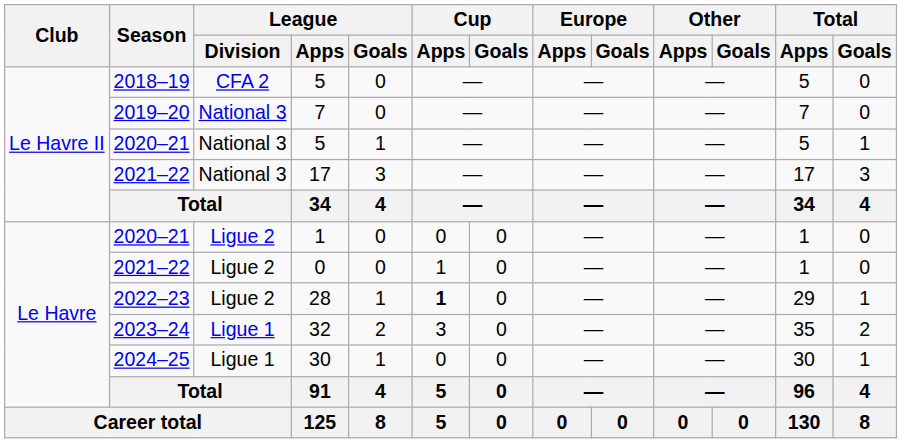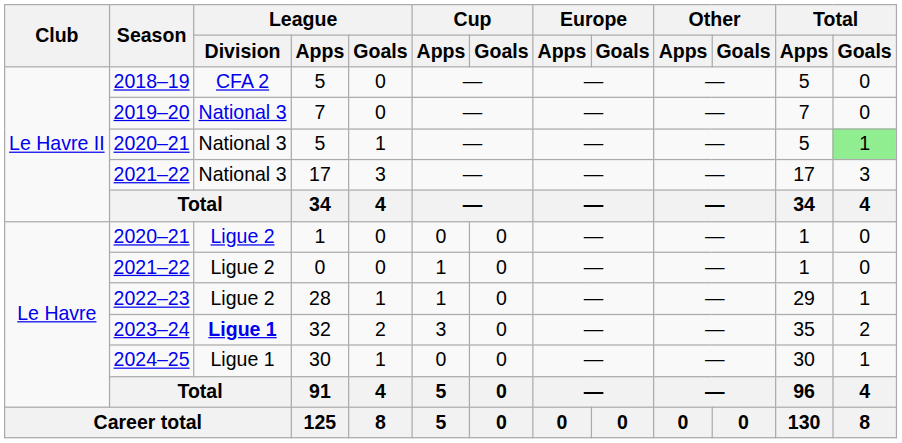(865, 143) no background -> (865, 143) lightgreen background
(441, 298) bold -> (441, 298) normal
(243, 329) normal -> (243, 329) bold
